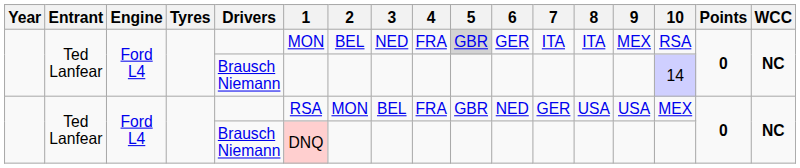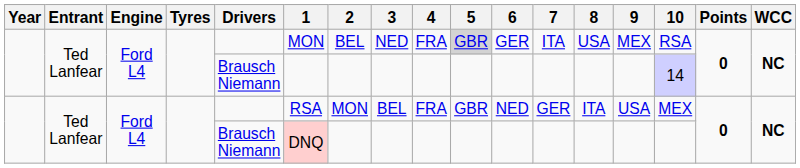(594, 42) ITA -> (594, 42) USA
(594, 109) USA -> (594, 109) ITA
